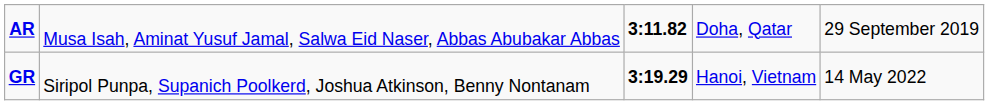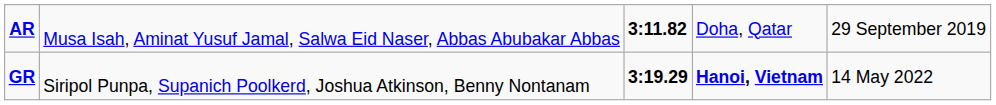(756, 76) normal -> (760, 76) bold
